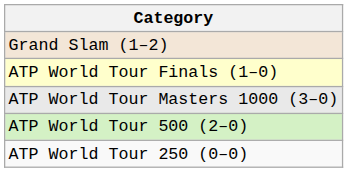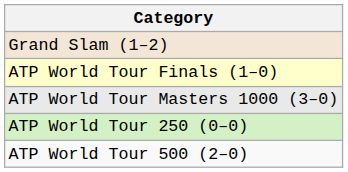(128, 127) ATP World Tour 500 (2–0) -> (128, 127) ATP World Tour 250 (0–0)
(128, 154) ATP World Tour 250 (0–0) -> (128, 154) ATP World Tour 500 (2–0)
